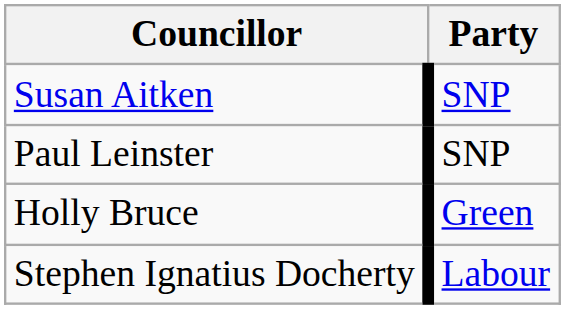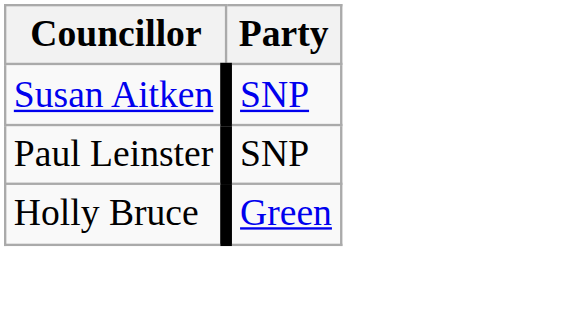- row: (214, 272)
